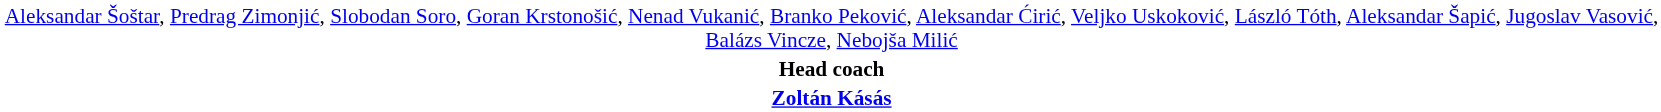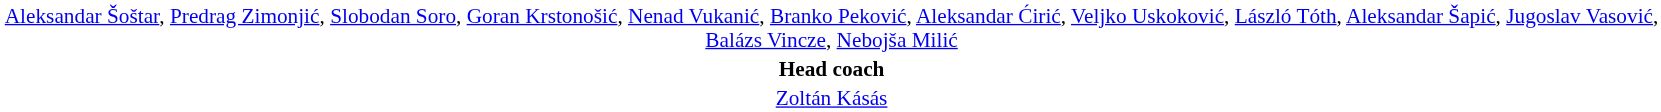(832, 98) bold -> (832, 98) normal
